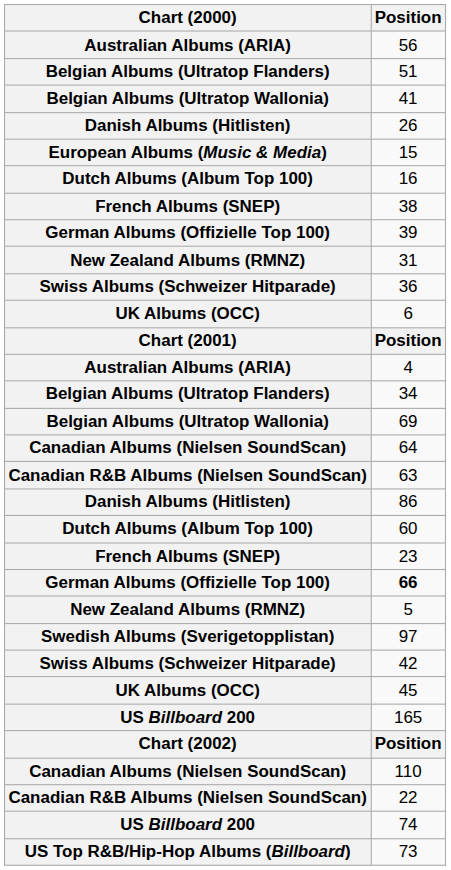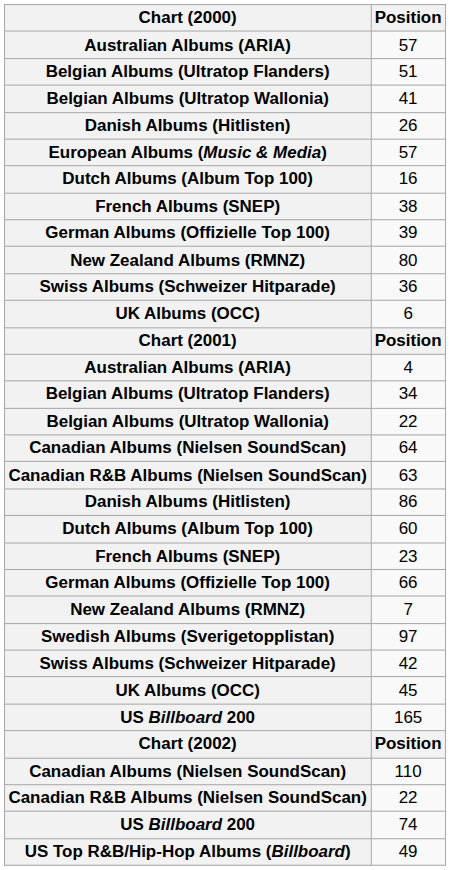(408, 44) 56 -> (408, 44) 57
(408, 152) 15 -> (408, 152) 57
(408, 260) 31 -> (408, 260) 80
(408, 421) 69 -> (408, 421) 22
(408, 582) bold -> (408, 582) normal
(408, 609) 5 -> (408, 609) 7
(408, 851) 73 -> (408, 851) 49
